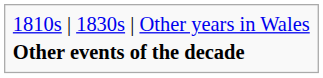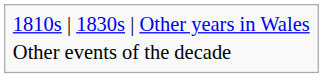(129, 52) bold -> (122, 52) normal
